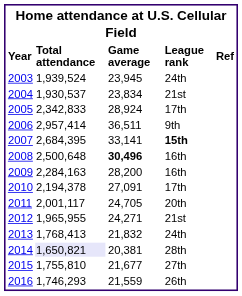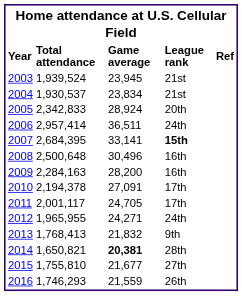(176, 78) 24th -> (175, 78) 21st
(176, 109) 17th -> (176, 109) 20th
(173, 125) 9th -> (176, 125) 24th
(125, 156) bold -> (125, 156) normal
(176, 203) 20th -> (176, 203) 17th
(175, 218) 21st -> (176, 218) 24th
(176, 234) 24th -> (173, 234) 9th
(61, 250) lavender background -> (61, 250) no background
(125, 250) normal -> (125, 250) bold
